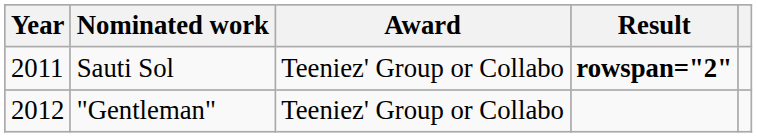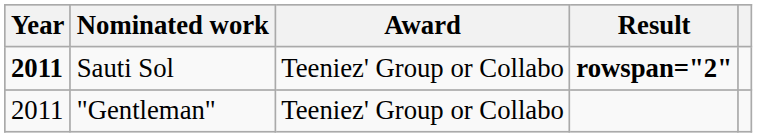(37, 68) normal -> (37, 68) bold
(38, 110) 2012 -> (37, 110) 2011
